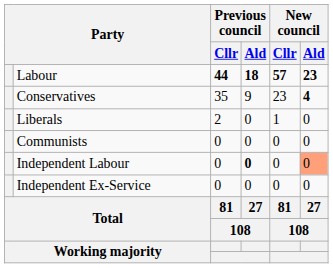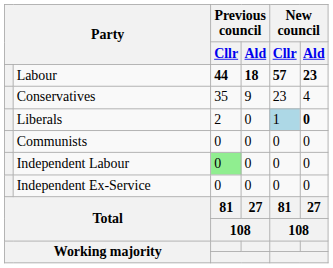(306, 97) bold -> (306, 97) normal
(276, 119) no background -> (276, 119) lightblue background
(306, 119) normal -> (306, 119) bold
(218, 163) no background -> (218, 163) lightgreen background
(248, 163) bold -> (248, 163) normal
(306, 163) lightsalmon background -> (306, 163) no background
